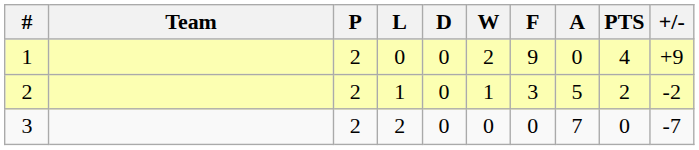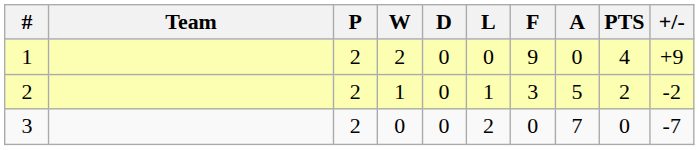columns swapped: (488, 21) <-> (400, 21)
